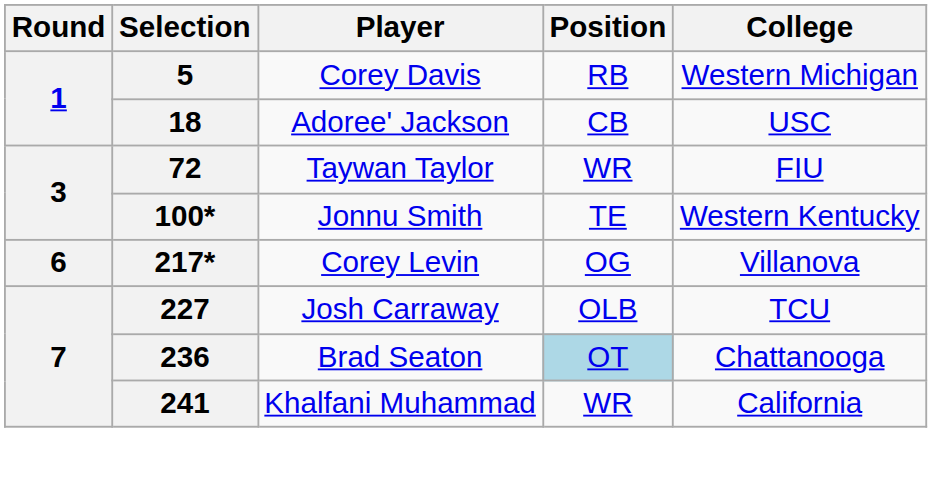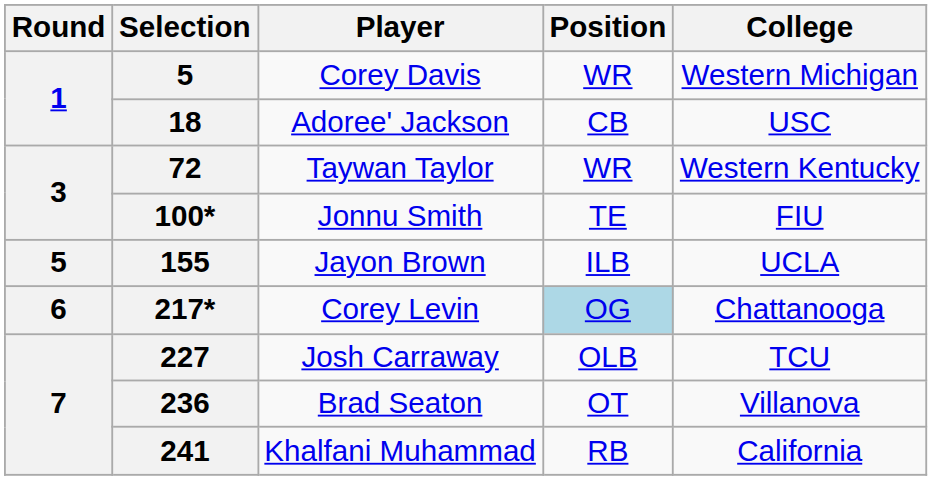(608, 74) RB -> (608, 74) WR
(800, 168) FIU -> (800, 168) Western Kentucky
(800, 215) Western Kentucky -> (800, 215) FIU
+ row: (400, 262)
(608, 262) no background -> (608, 309) lightblue background
(800, 262) Villanova -> (800, 309) Chattanooga
(608, 356) lightblue background -> (608, 403) no background
(800, 356) Chattanooga -> (800, 403) Villanova
(608, 403) WR -> (608, 450) RB
